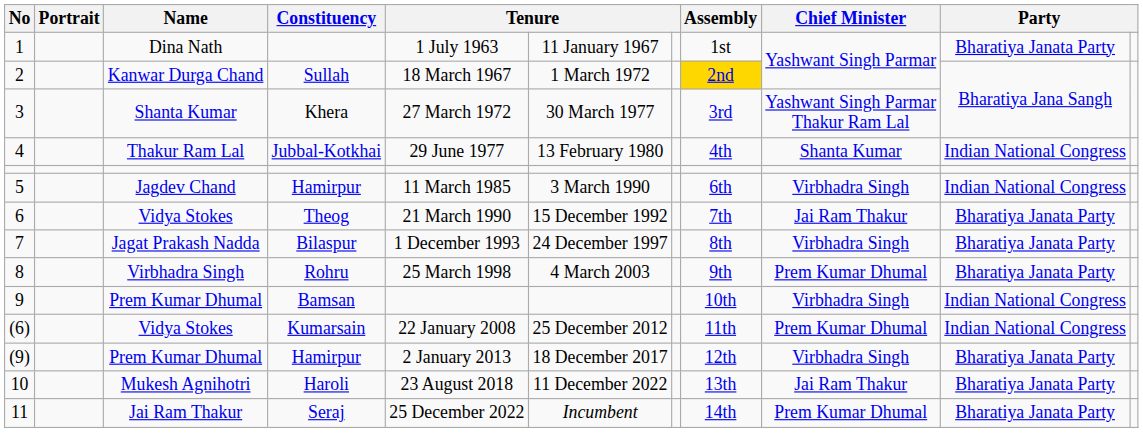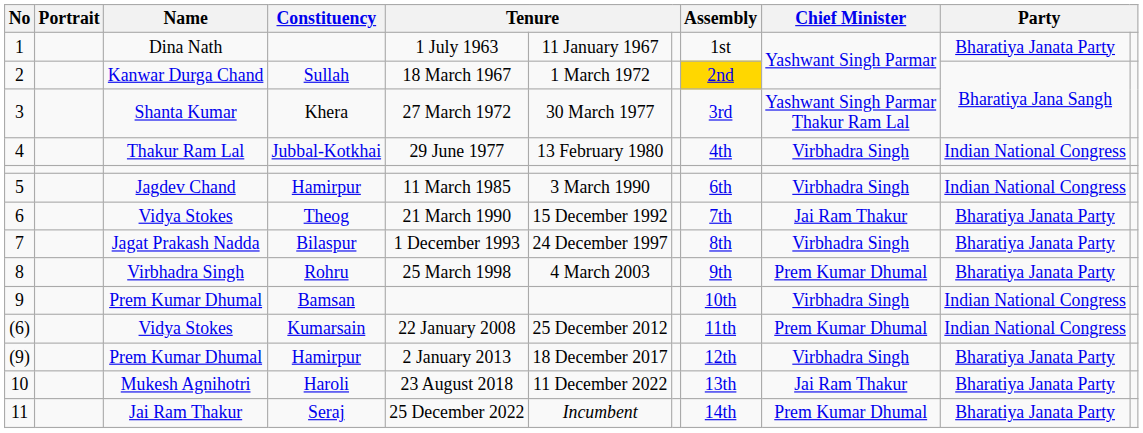(851, 151) Shanta Kumar -> (851, 151) Virbhadra Singh
